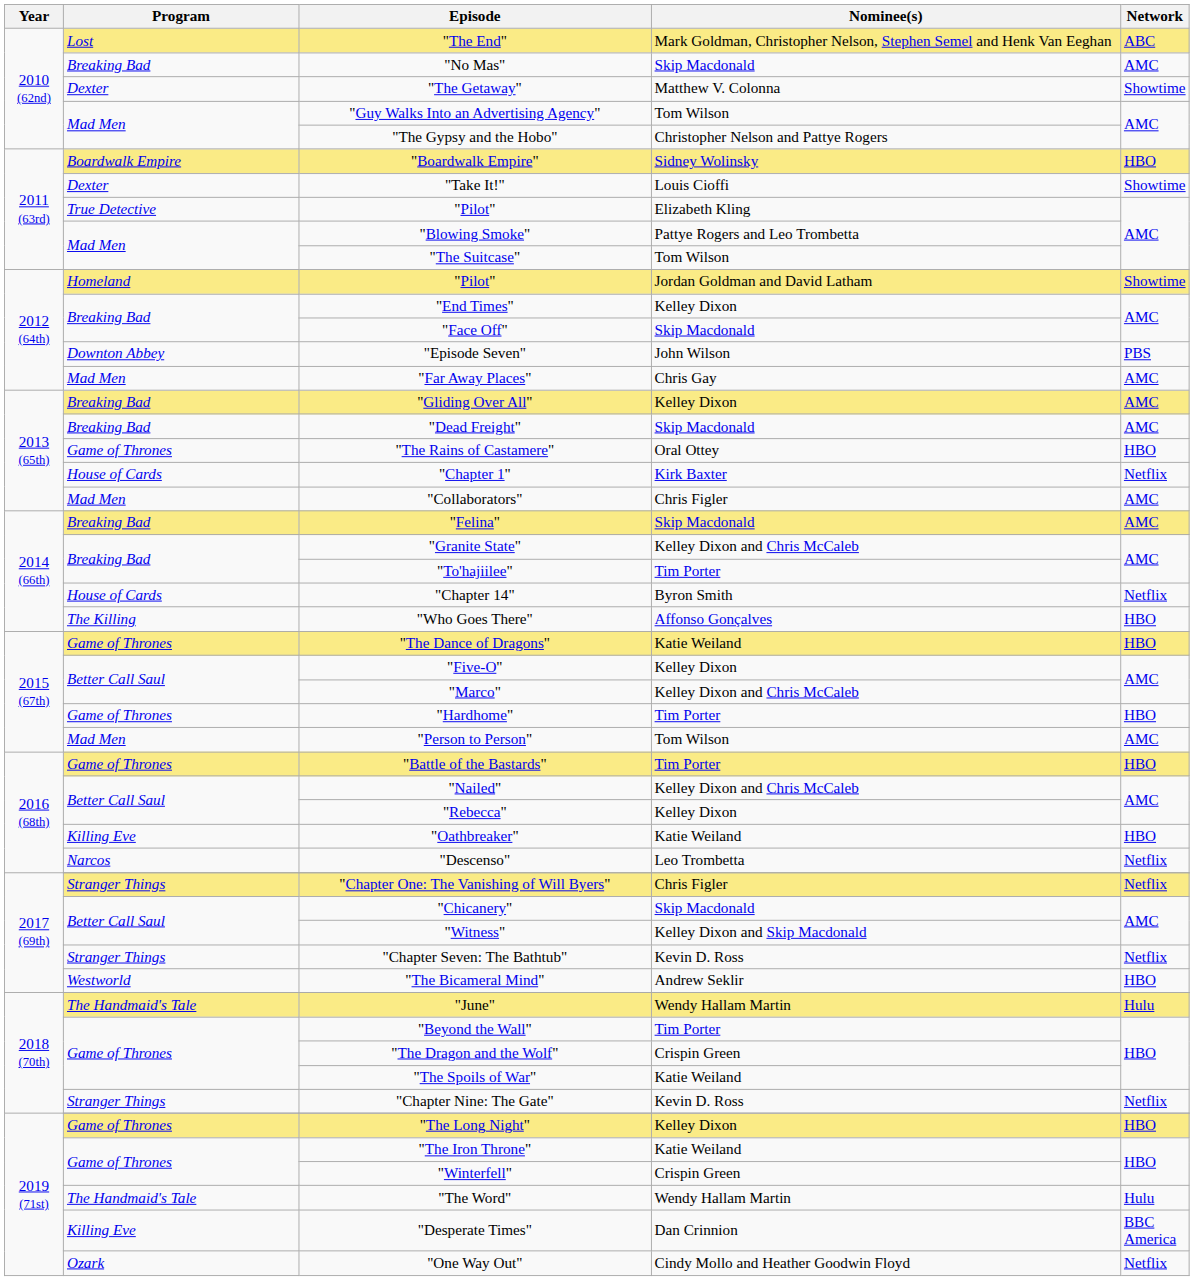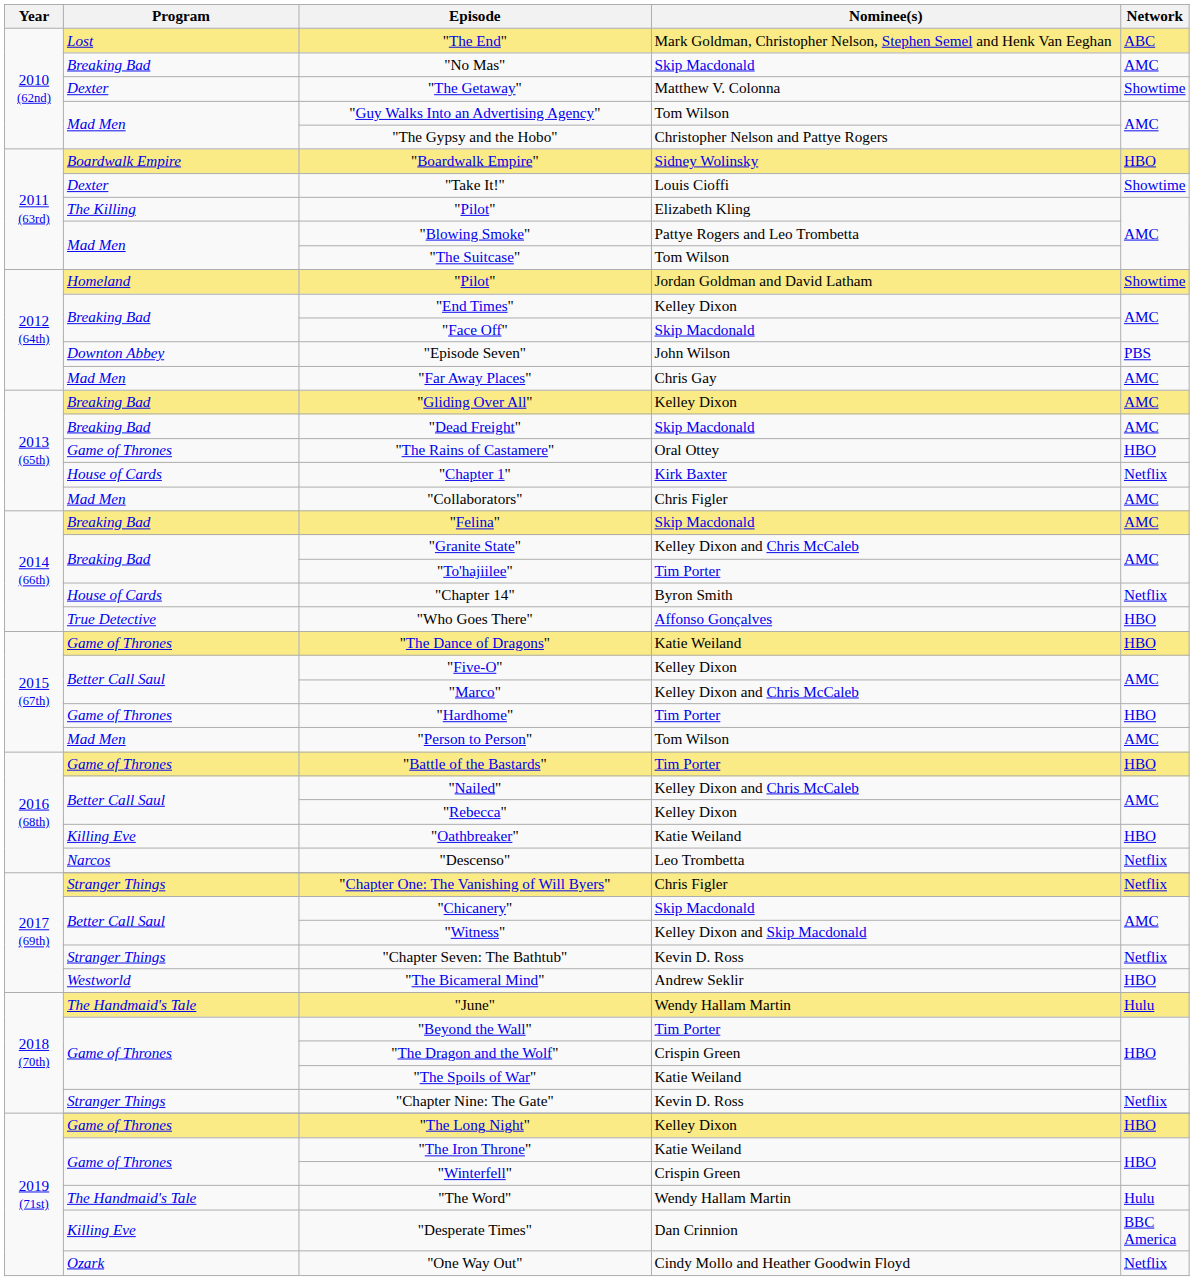(112, 209) True Detective -> (101, 209) The Killing
(101, 619) The Killing -> (112, 619) True Detective
